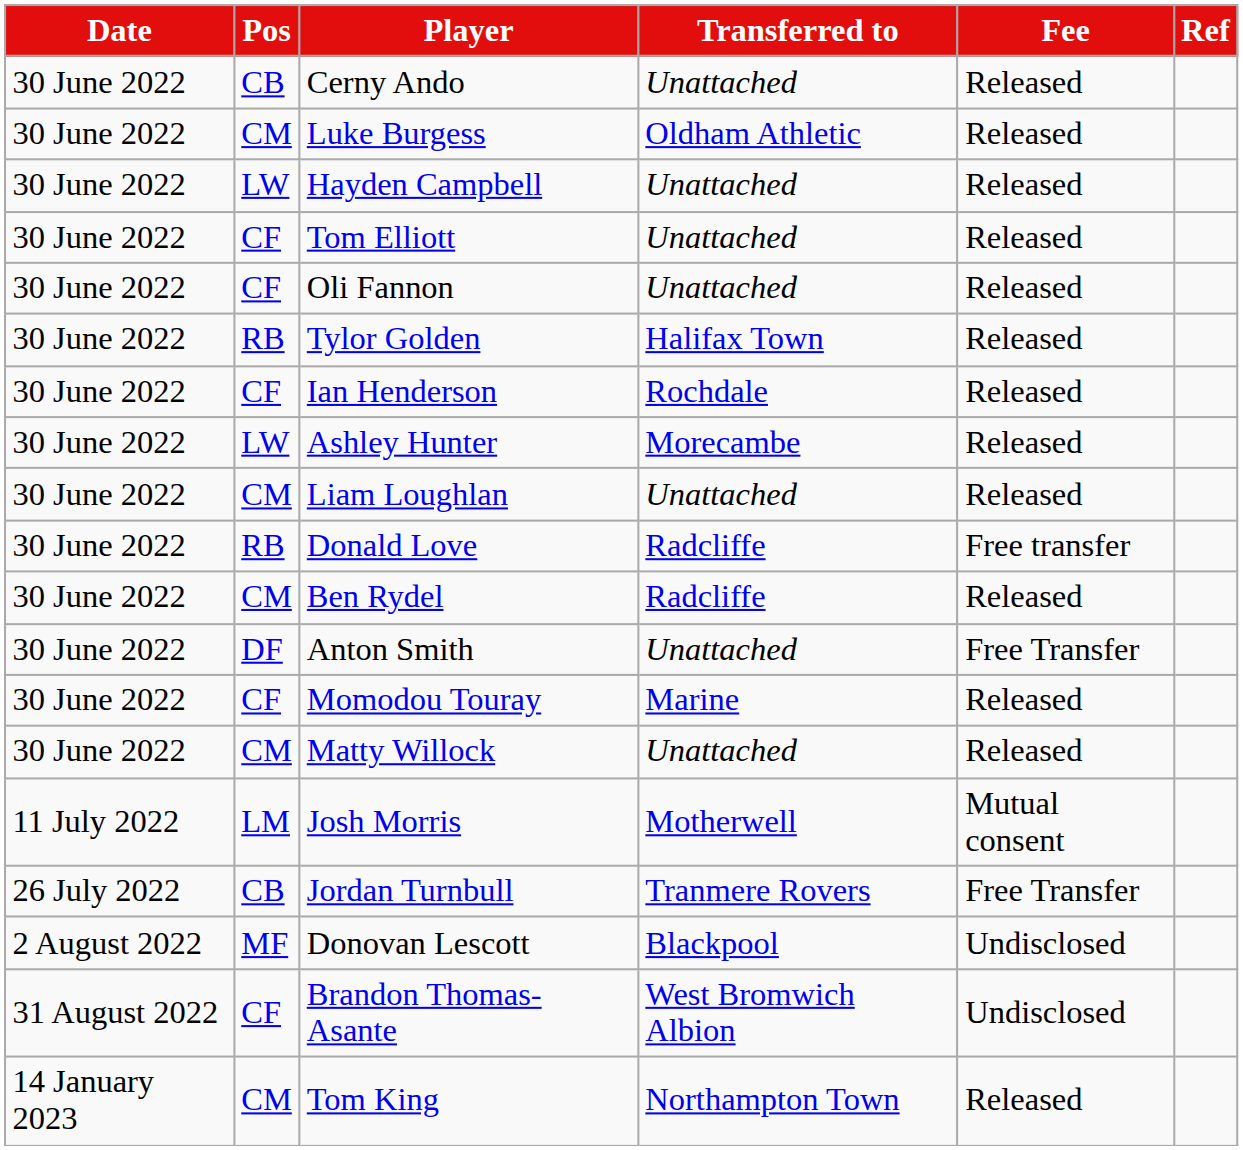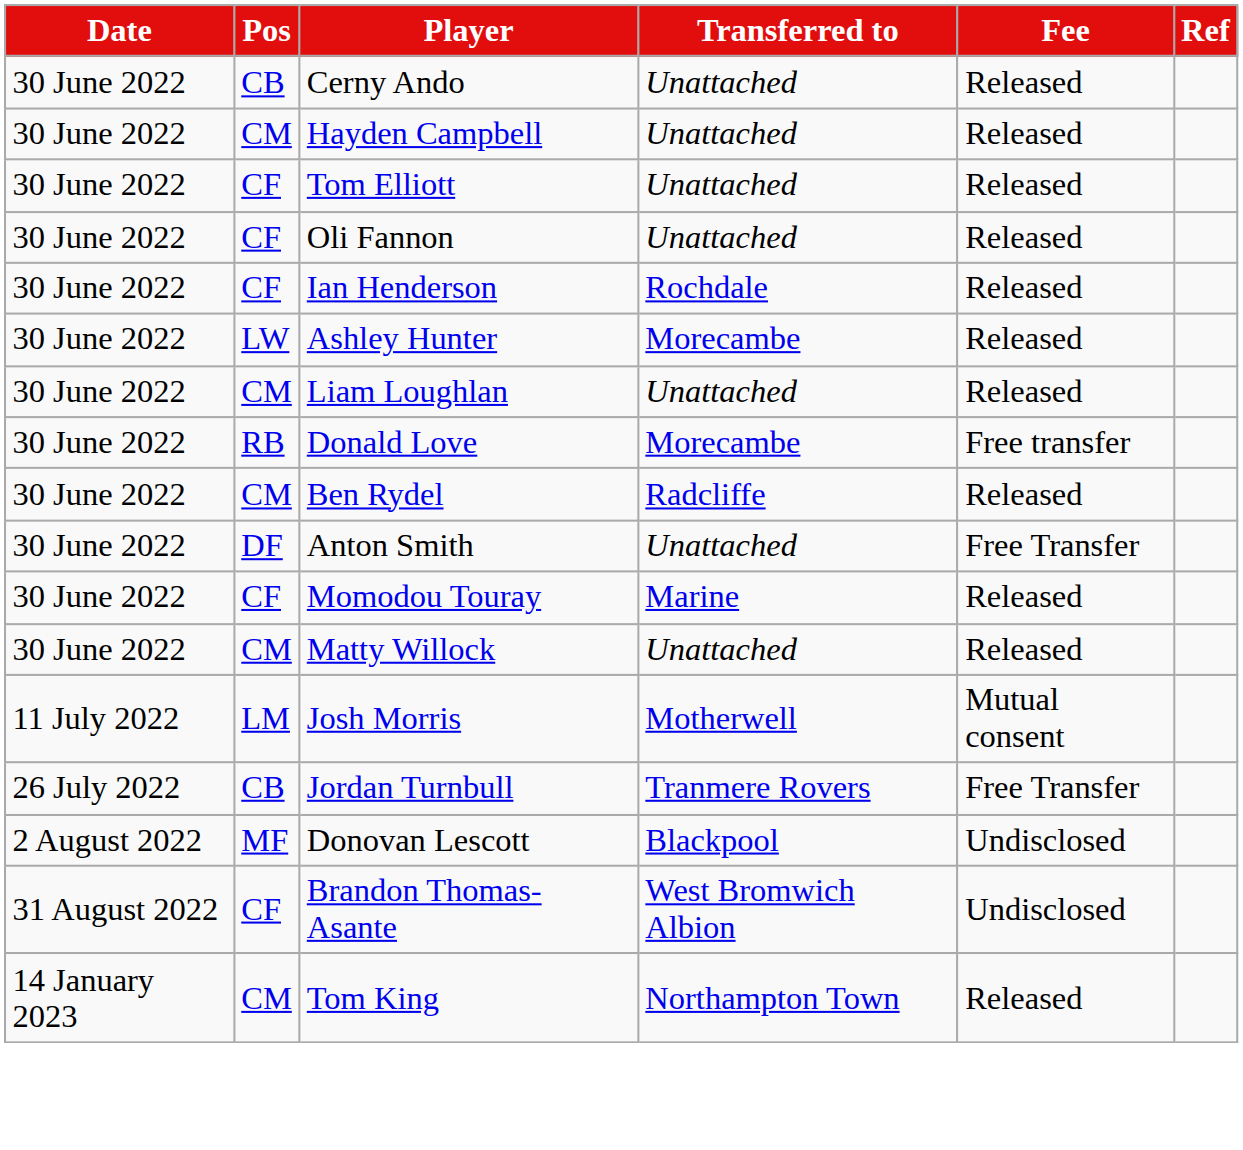- row: (396, 133)
(265, 184) LW -> (267, 133) CM
- row: (394, 339)
(705, 545) Radcliffe -> (723, 442) Morecambe
